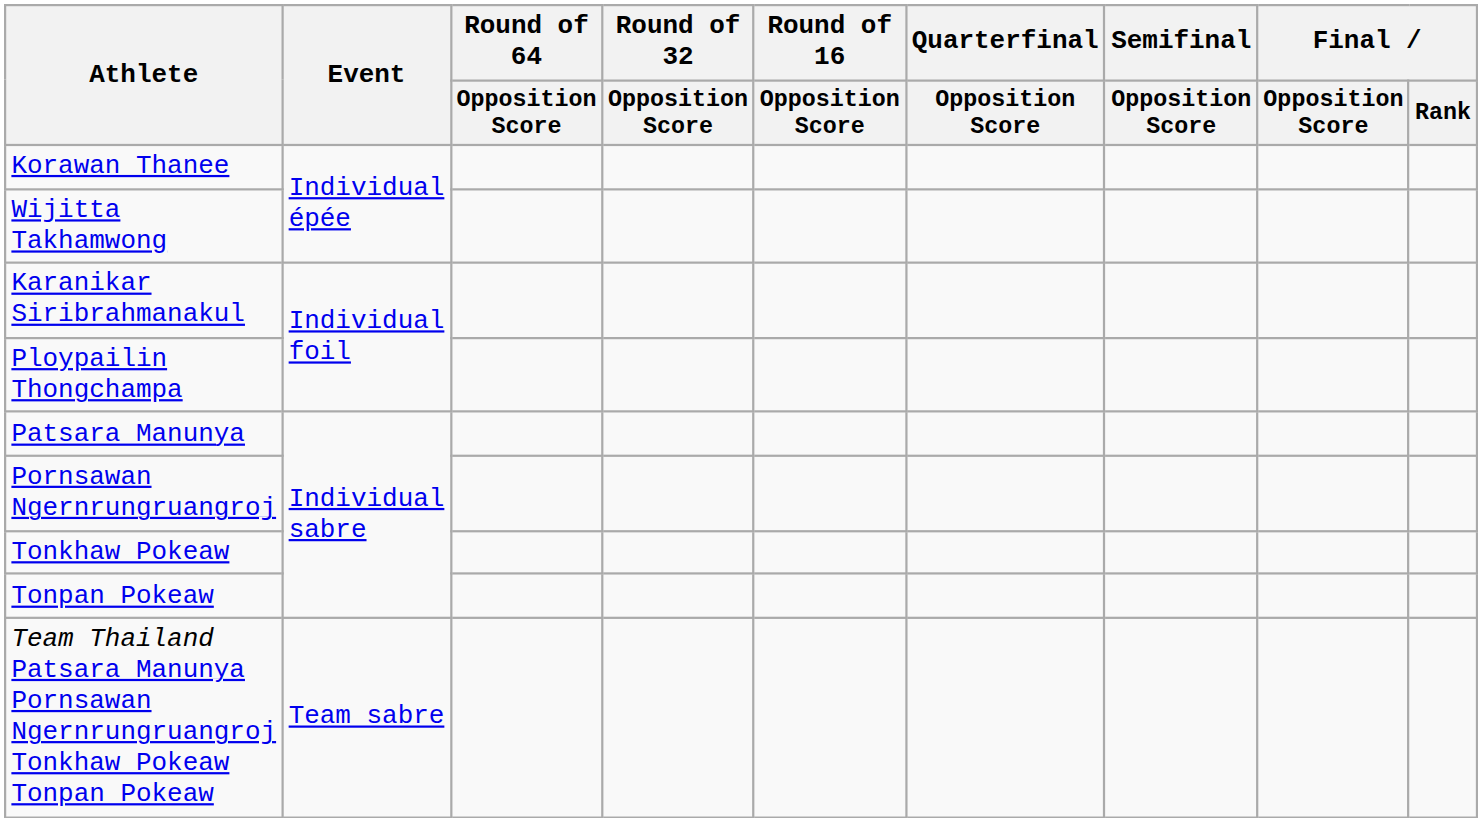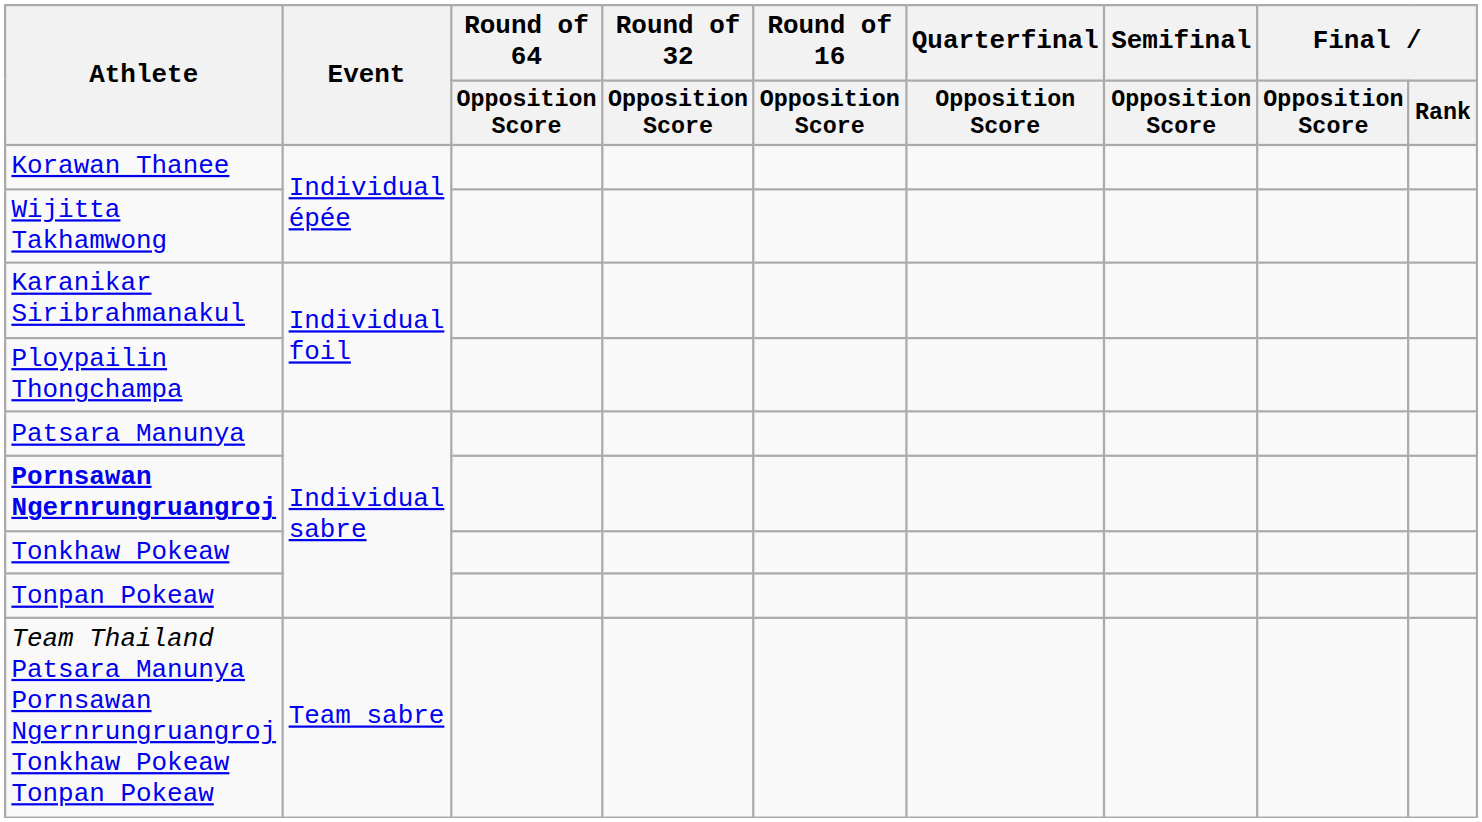(144, 493) normal -> (144, 493) bold
